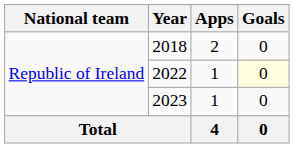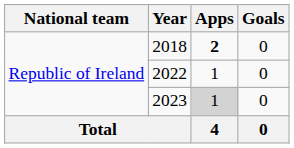(215, 45) normal -> (215, 45) bold
(263, 73) lightyellow background -> (263, 73) no background
(215, 101) no background -> (215, 101) lightgrey background
